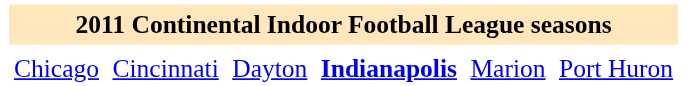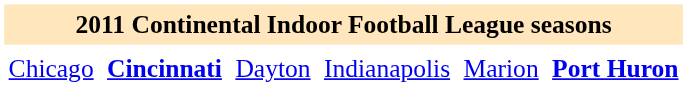(166, 67) normal -> (165, 67) bold
(389, 67) bold -> (387, 67) normal
(616, 67) normal -> (615, 67) bold
